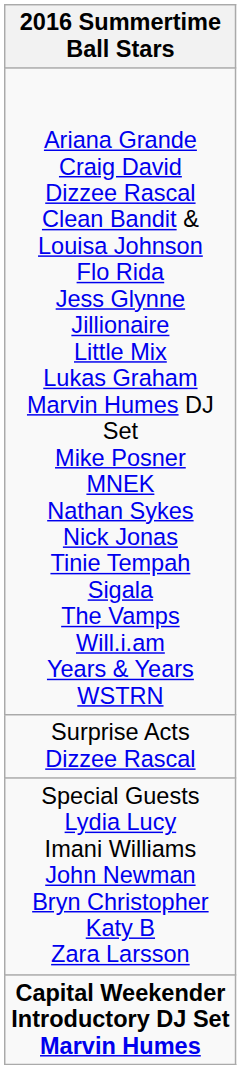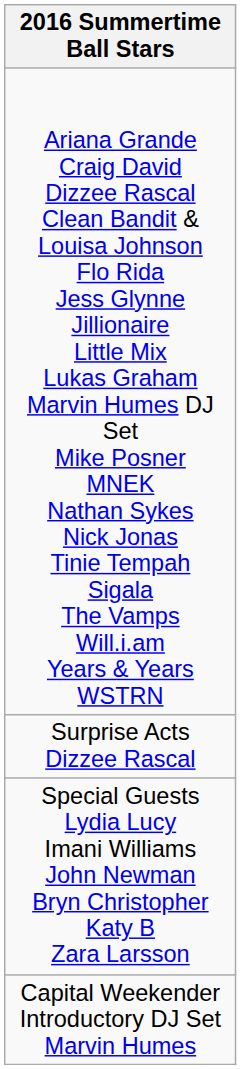(120, 1019) bold -> (120, 1019) normal
